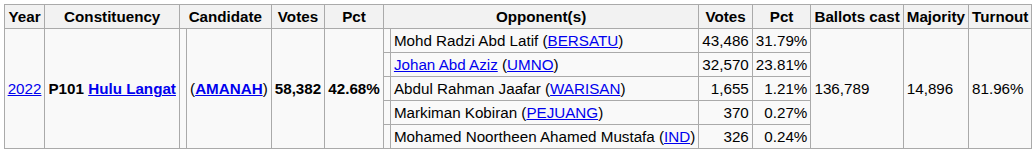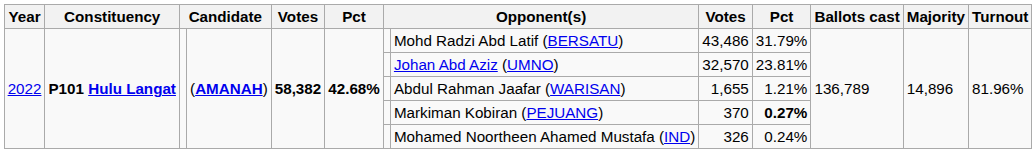(786, 113) normal -> (786, 113) bold
